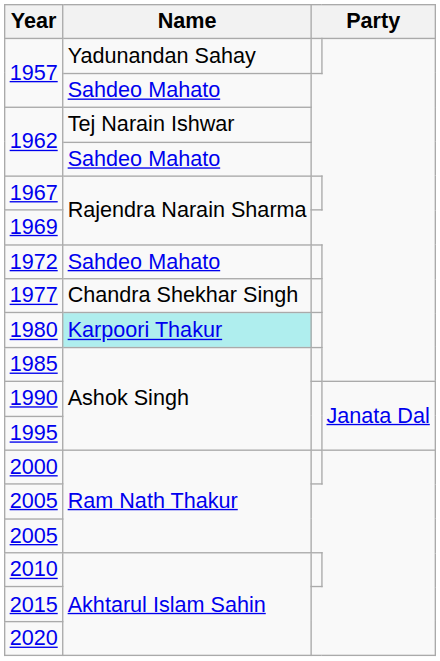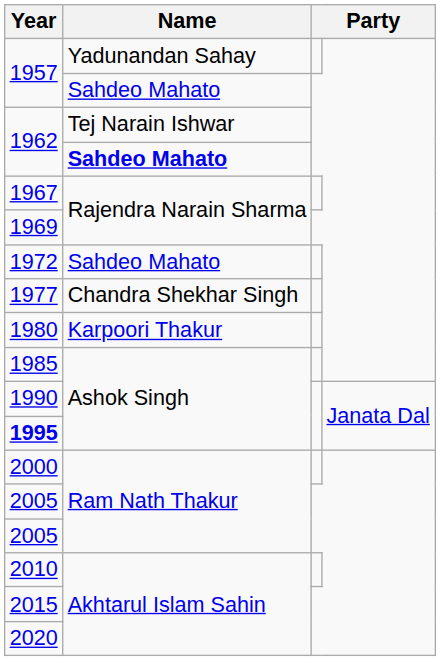(144, 158) normal -> (147, 158) bold
(145, 329) paleturquoise background -> (145, 329) no background
(34, 432) normal -> (34, 432) bold
